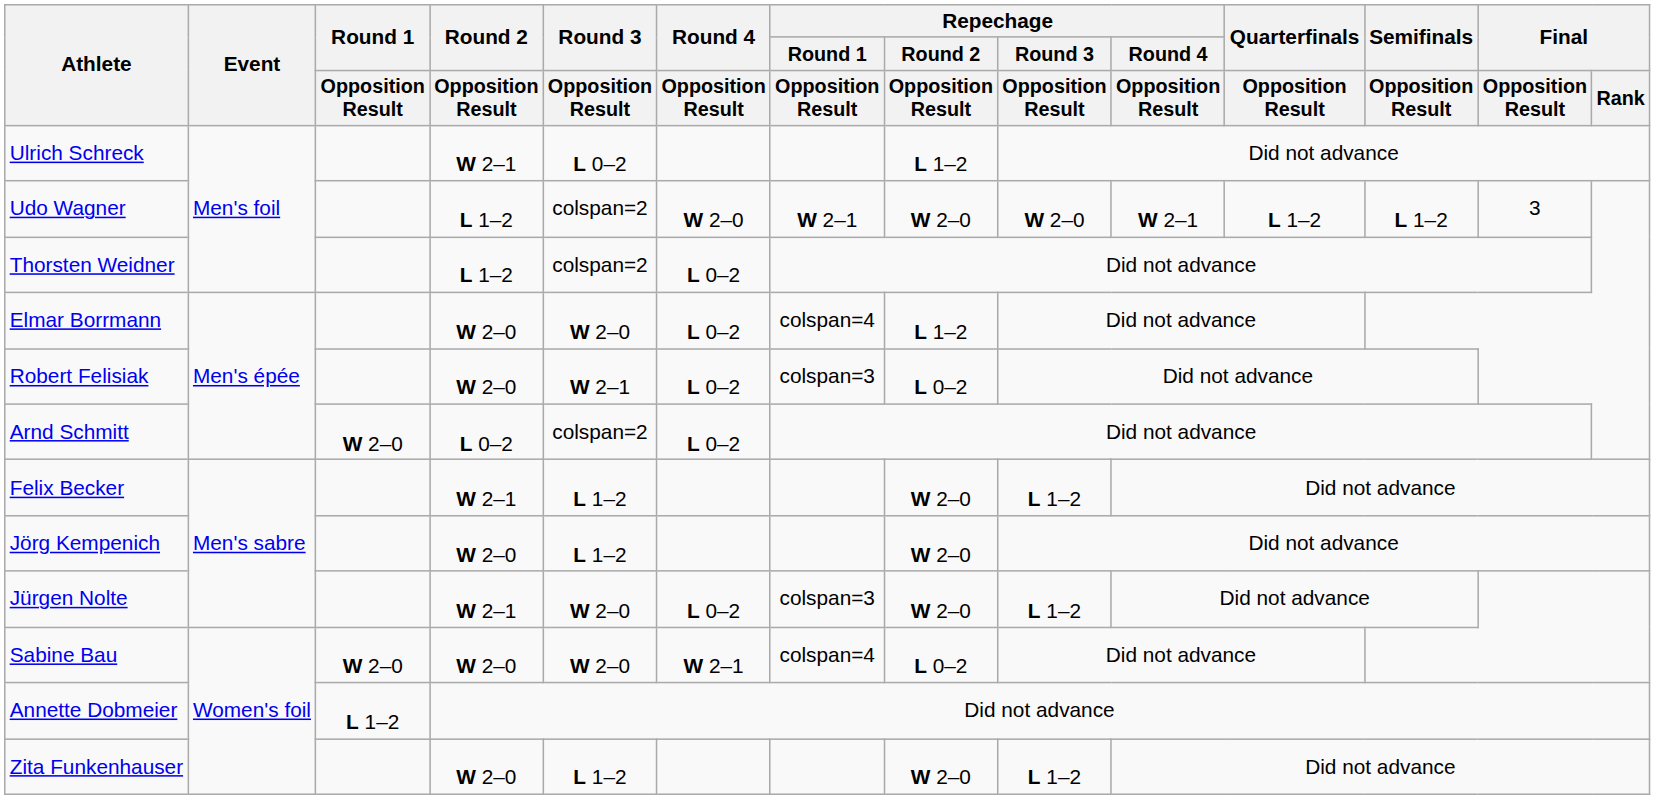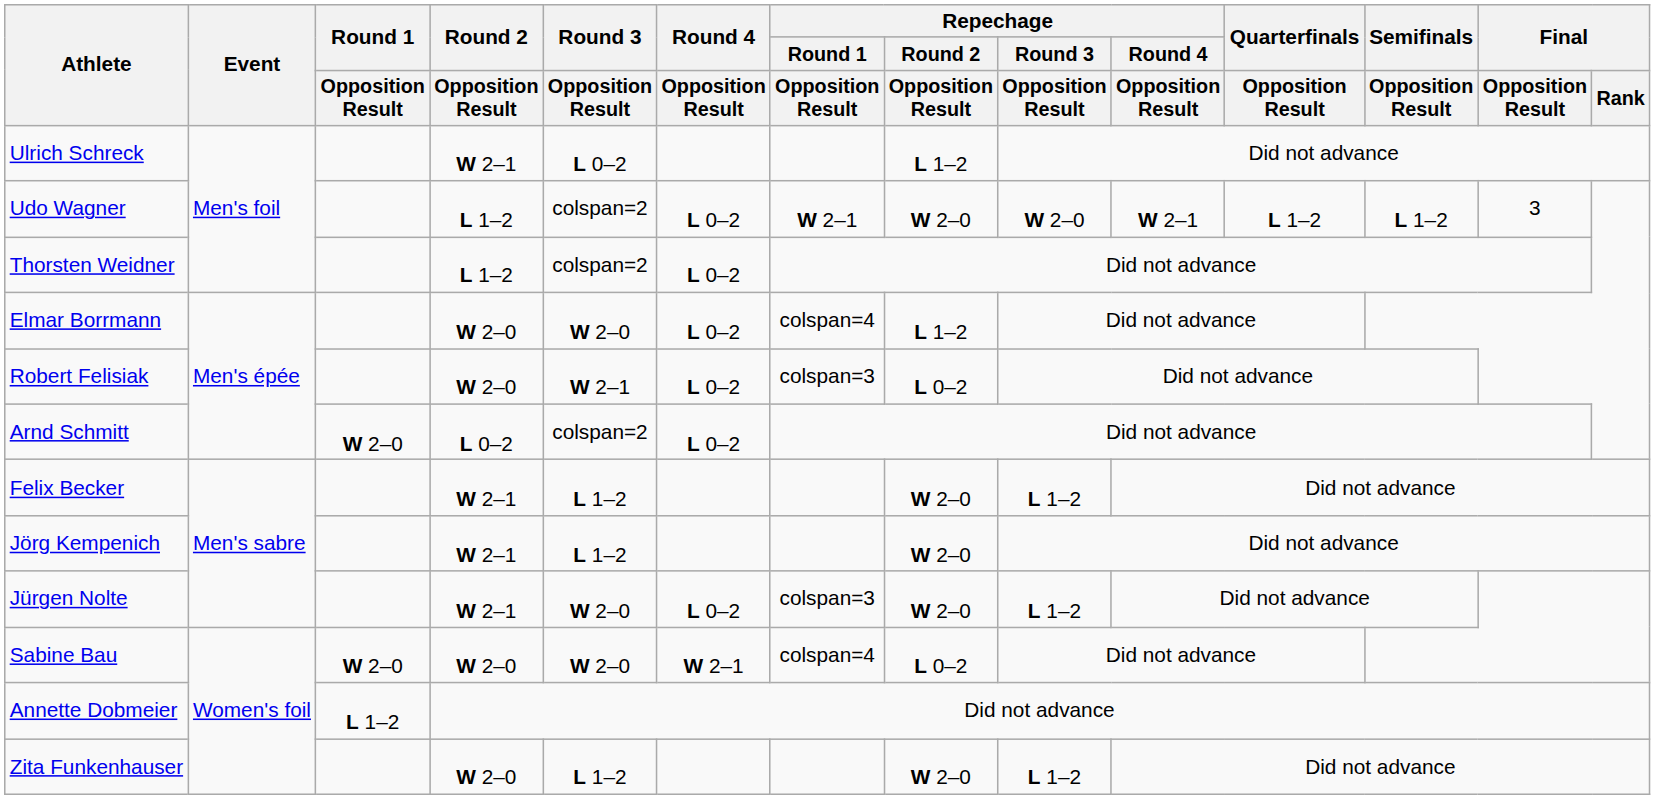(714, 220) W 2–0 -> (714, 220) L 0–2
(486, 554) W 2–0 -> (486, 554) W 2–1
